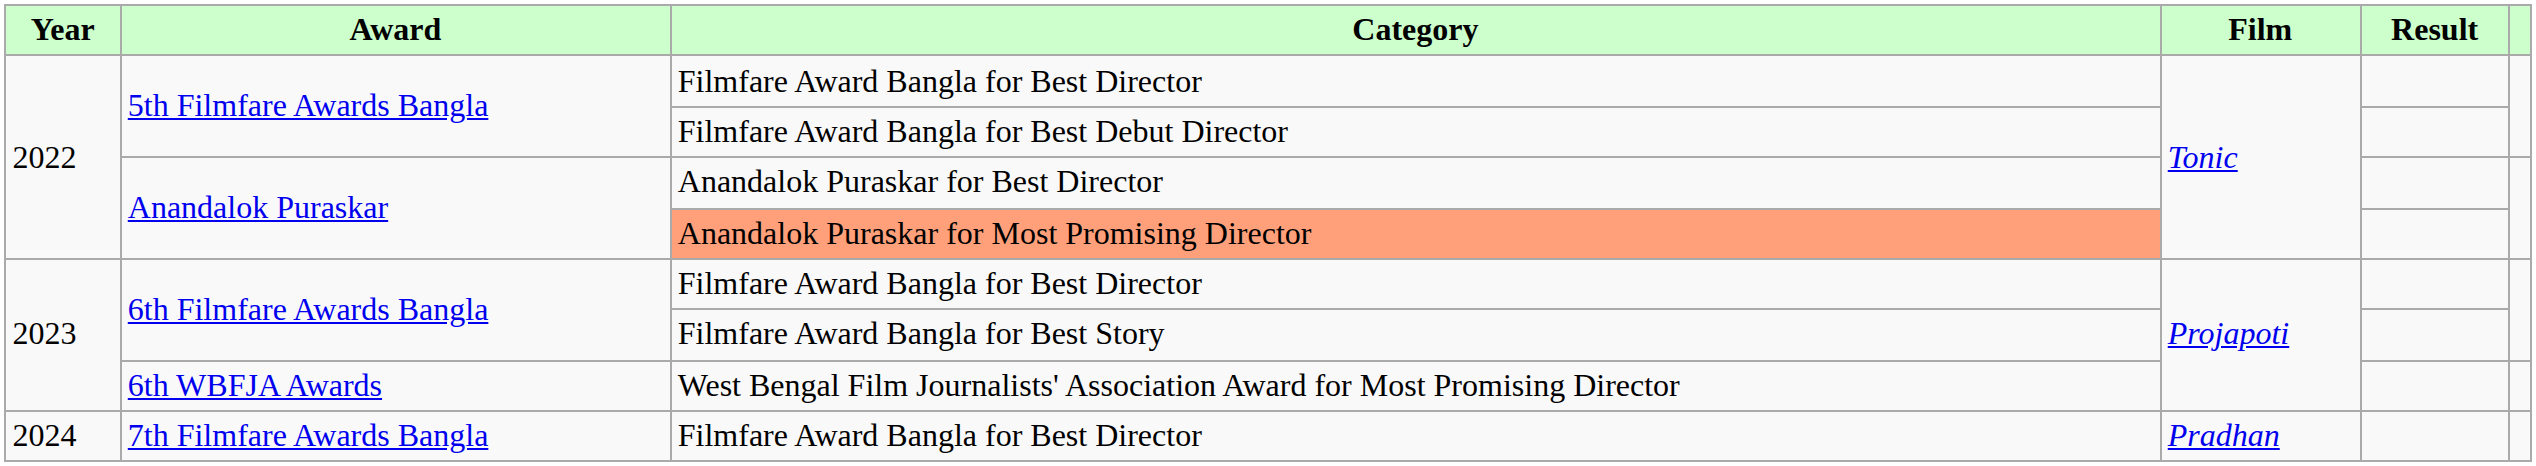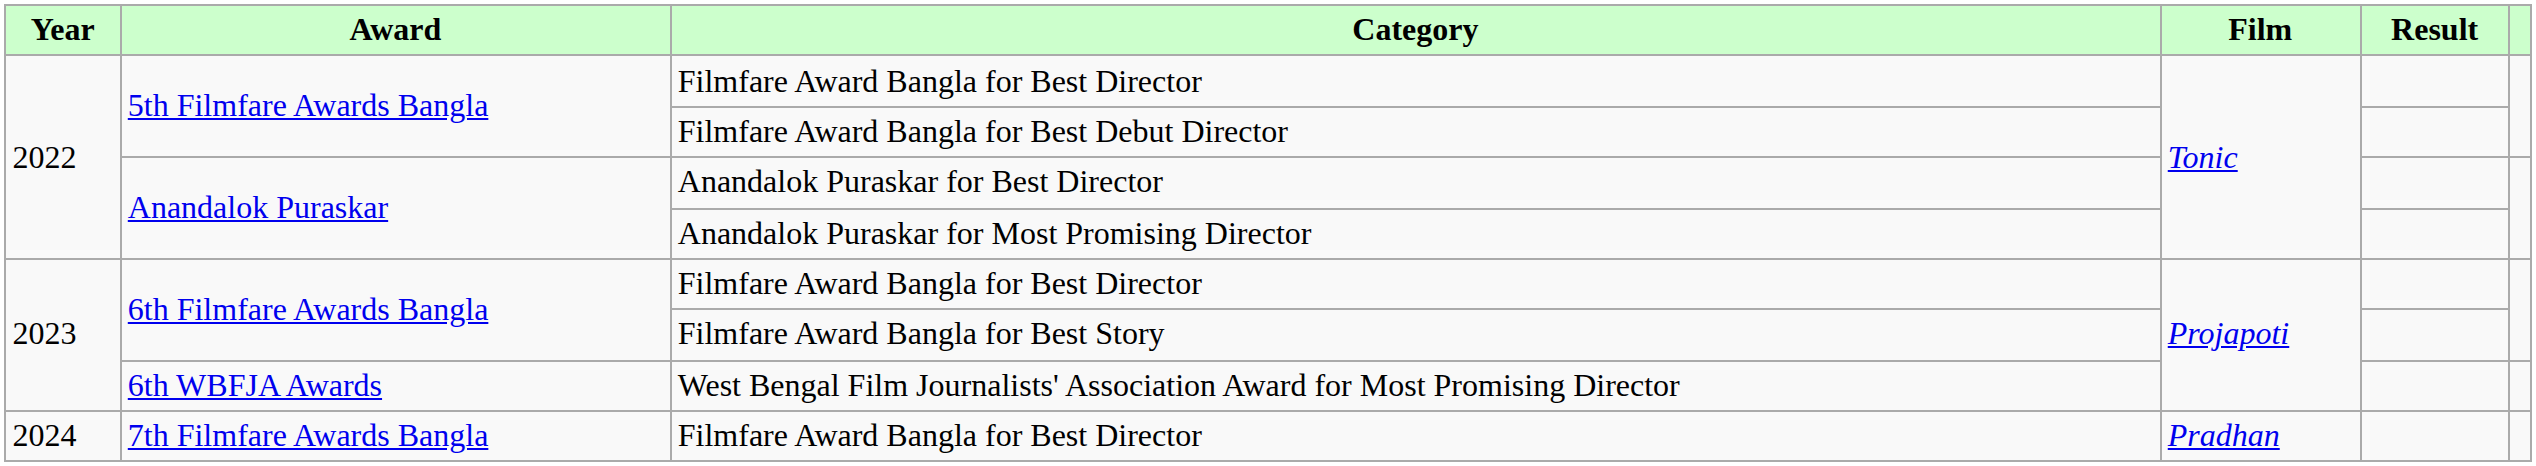(995, 232) lightsalmon background -> (995, 232) no background
